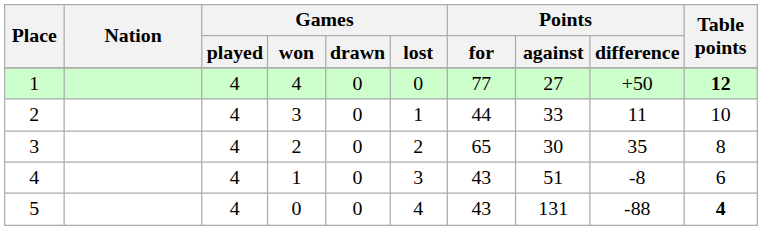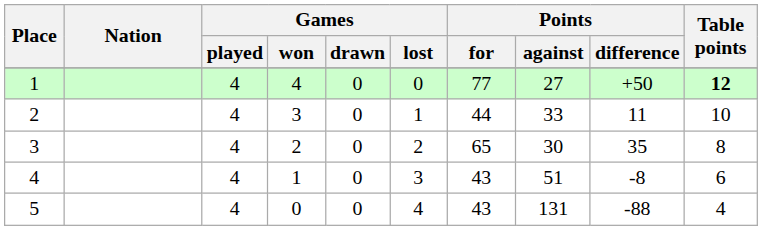(721, 209) bold -> (721, 209) normal
